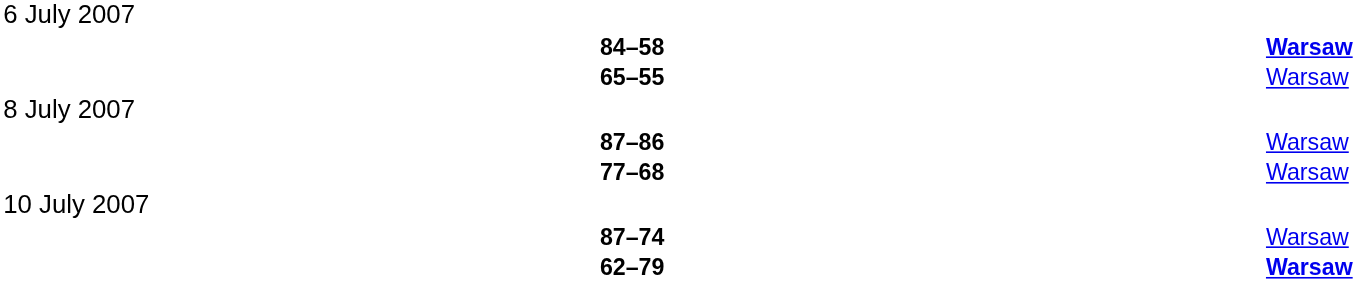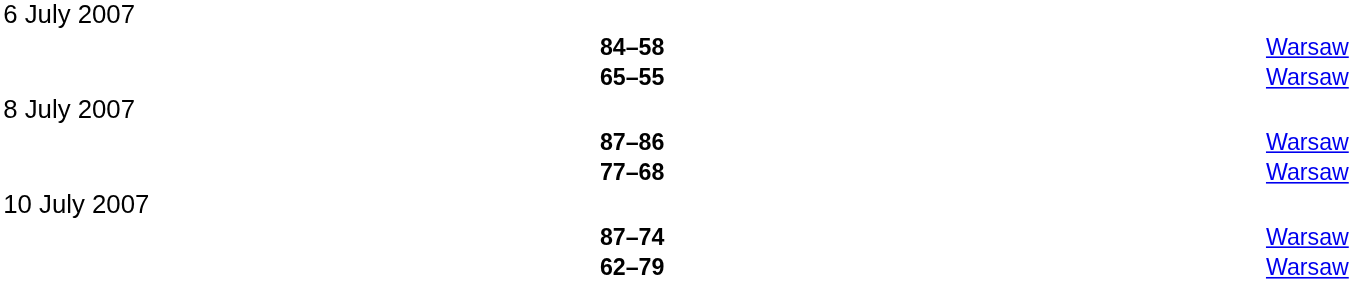(1309, 47) bold -> (1307, 47) normal
(1309, 267) bold -> (1307, 267) normal
